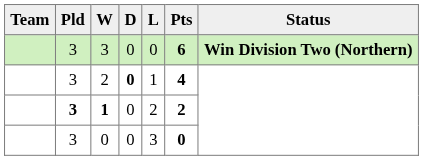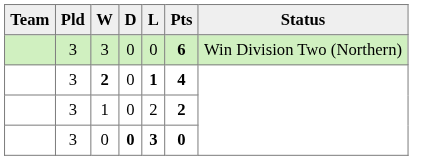(308, 49) bold -> (303, 49) normal
(105, 79) normal -> (105, 79) bold
(130, 79) bold -> (130, 79) normal
(153, 79) normal -> (153, 79) bold
(73, 110) bold -> (73, 110) normal
(105, 110) bold -> (105, 110) normal
(130, 140) normal -> (130, 140) bold
(153, 140) normal -> (153, 140) bold
